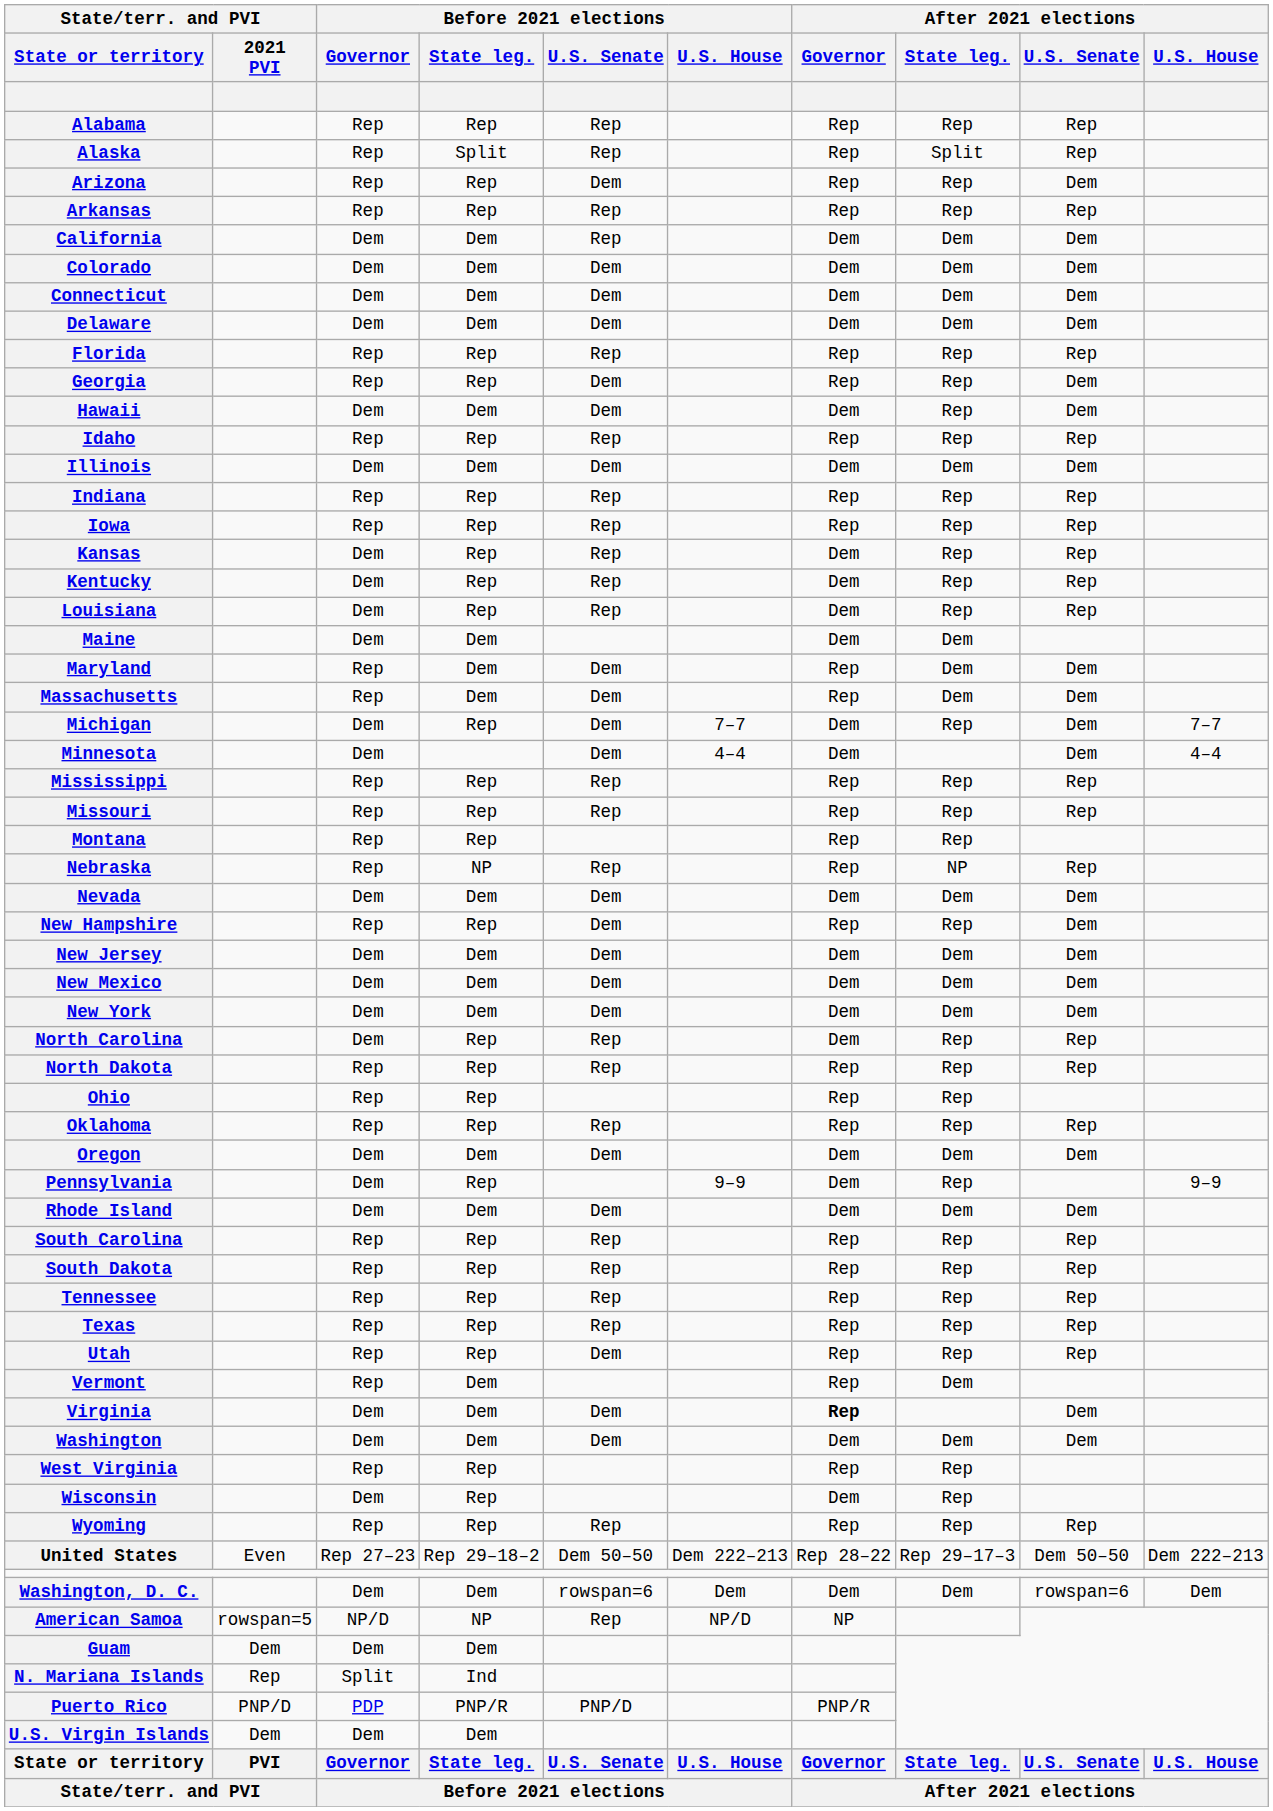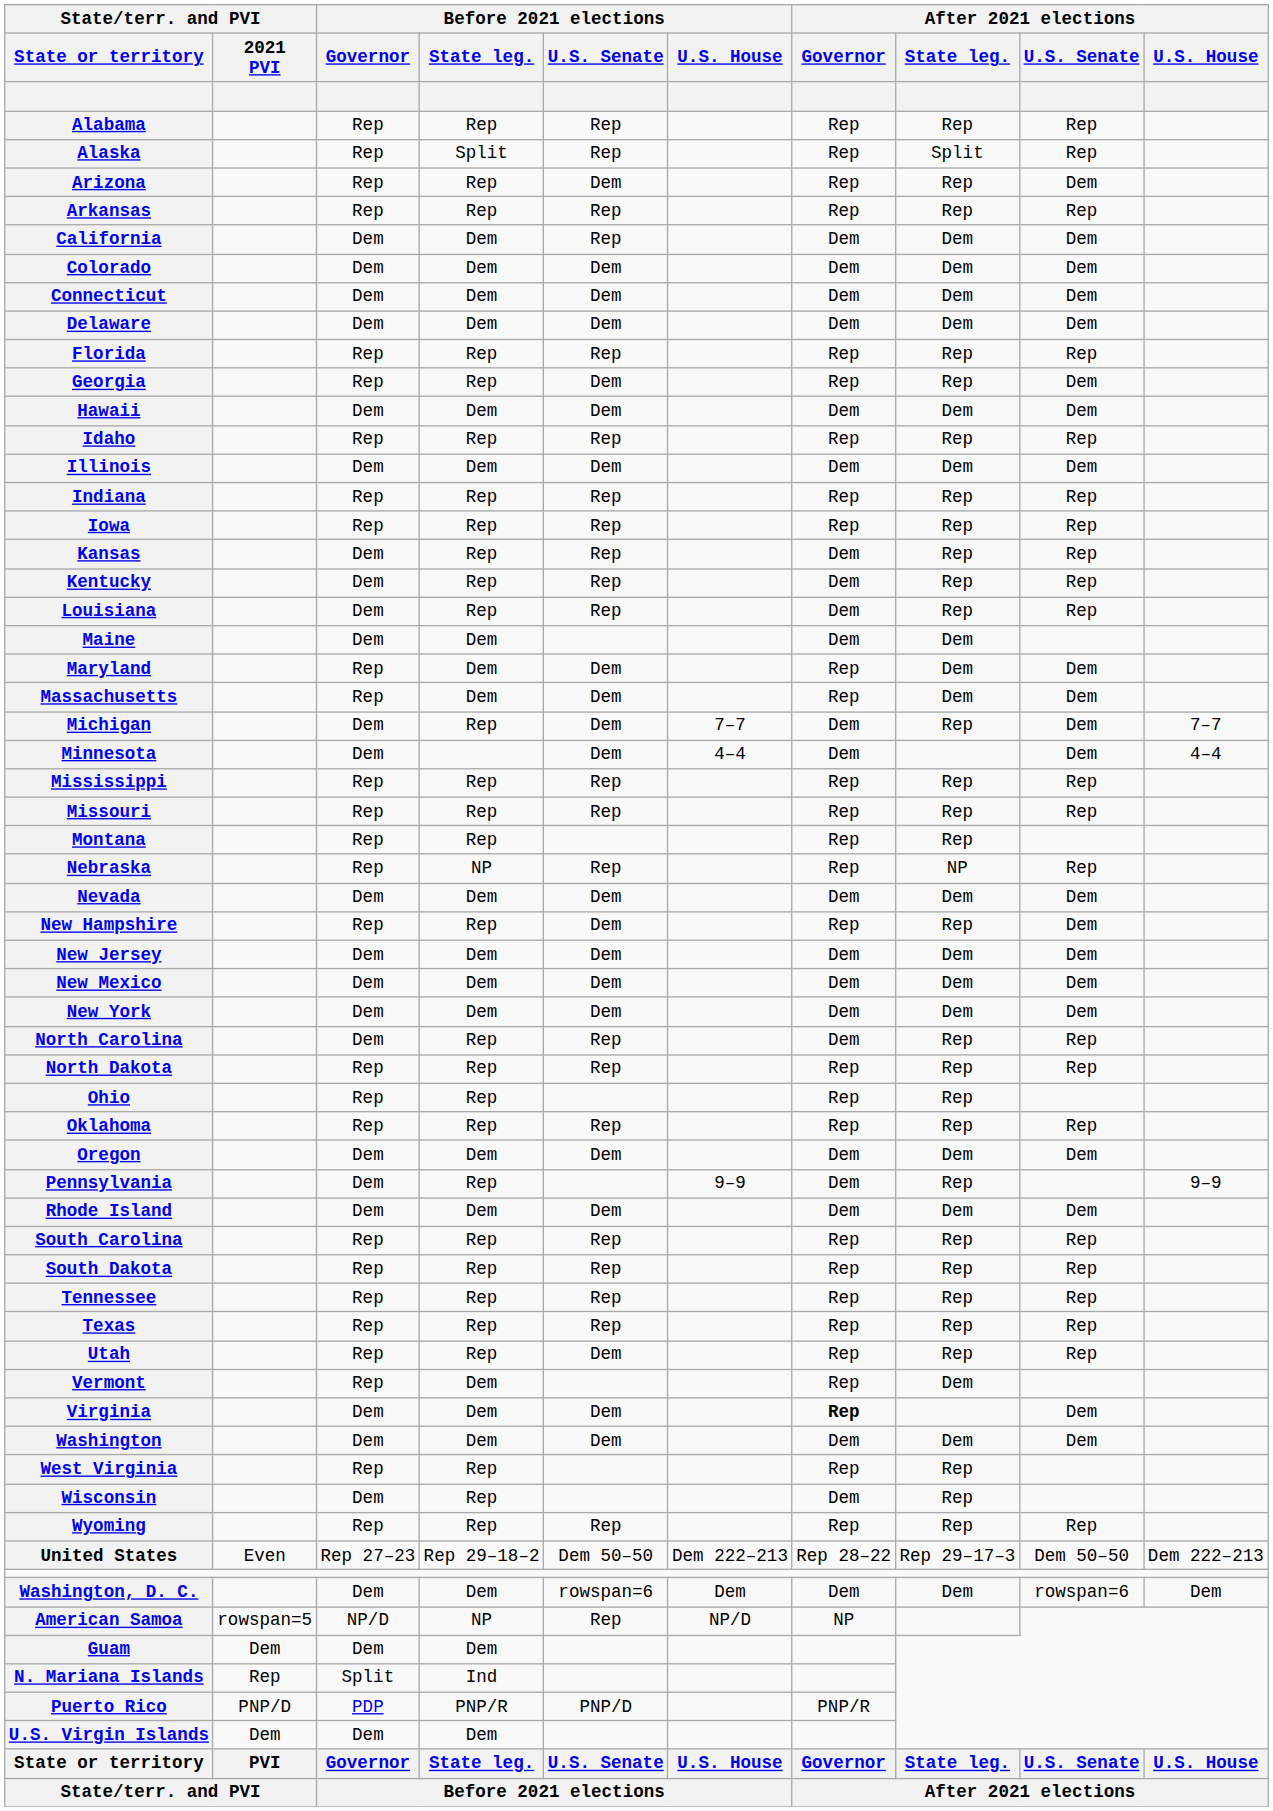(957, 411) Rep -> (957, 411) Dem
